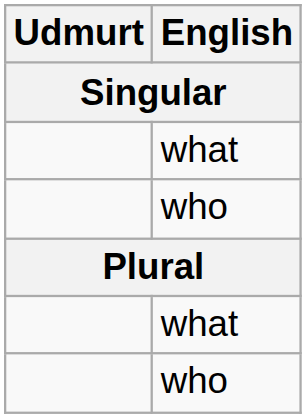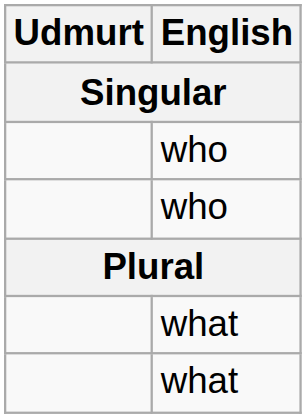(199, 149) what -> (194, 149) who
(194, 382) who -> (199, 382) what
